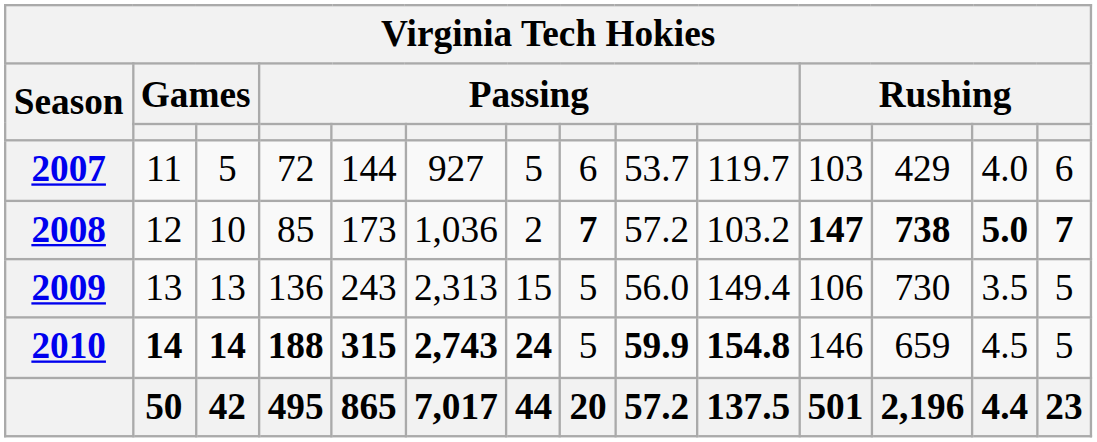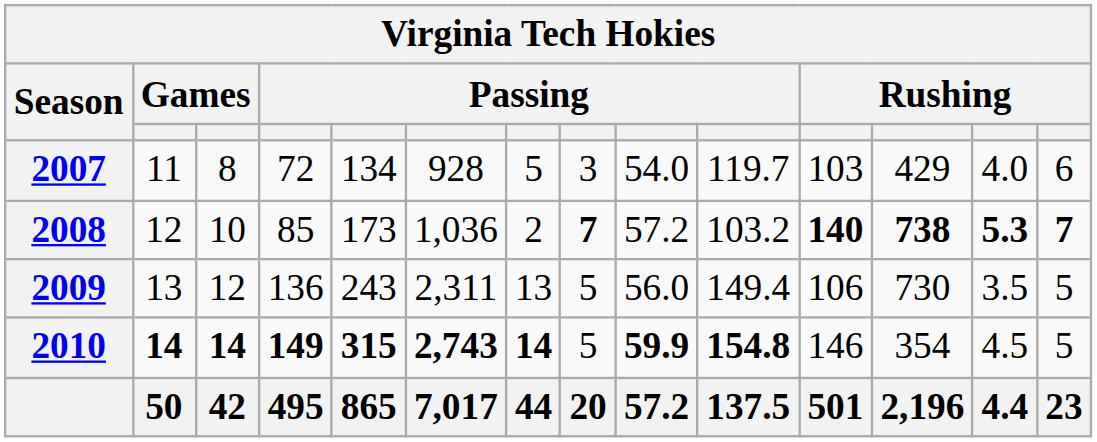(227, 169) 5 -> (227, 169) 8
(369, 169) 144 -> (369, 169) 134
(456, 169) 927 -> (456, 169) 928
(588, 169) 6 -> (588, 169) 3
(657, 169) 53.7 -> (657, 169) 54.0
(835, 228) 147 -> (835, 228) 140
(1005, 228) 5.0 -> (1005, 228) 5.3
(227, 287) 13 -> (227, 287) 12
(456, 287) 2,313 -> (456, 287) 2,311
(534, 287) 15 -> (534, 287) 13
(296, 346) 188 -> (296, 346) 149
(534, 346) 24 -> (534, 346) 14
(922, 346) 659 -> (922, 346) 354
